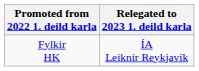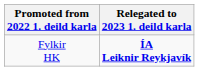(147, 50) normal -> (147, 50) bold
